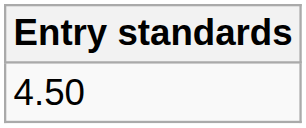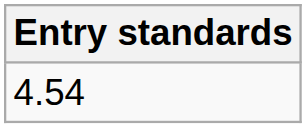(49, 91) 4.50 -> (49, 91) 4.54
